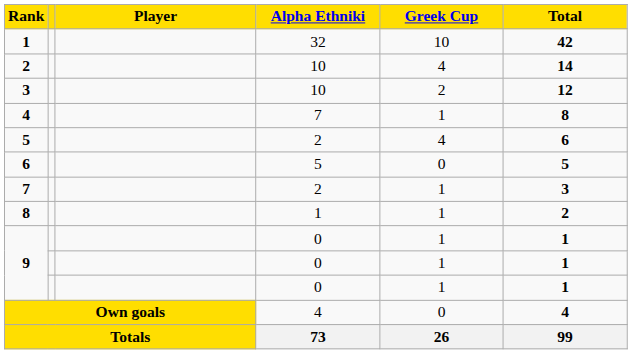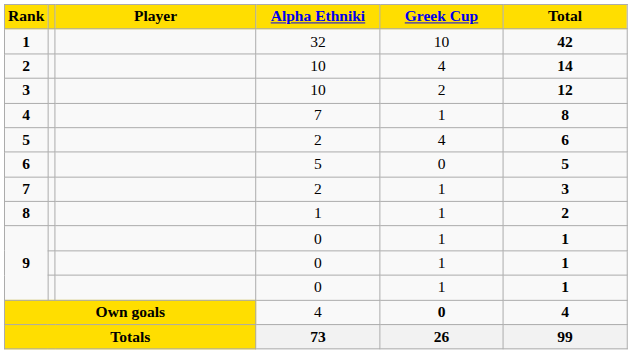(442, 312) normal -> (442, 312) bold
